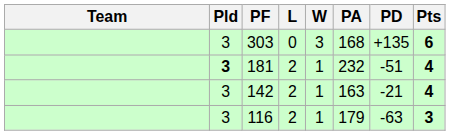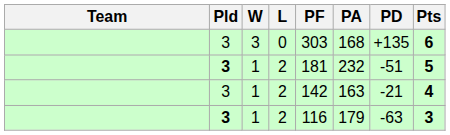columns swapped: (319, 17) <-> (260, 17)
(429, 67) 4 -> (429, 67) 5
(226, 117) normal -> (226, 117) bold
